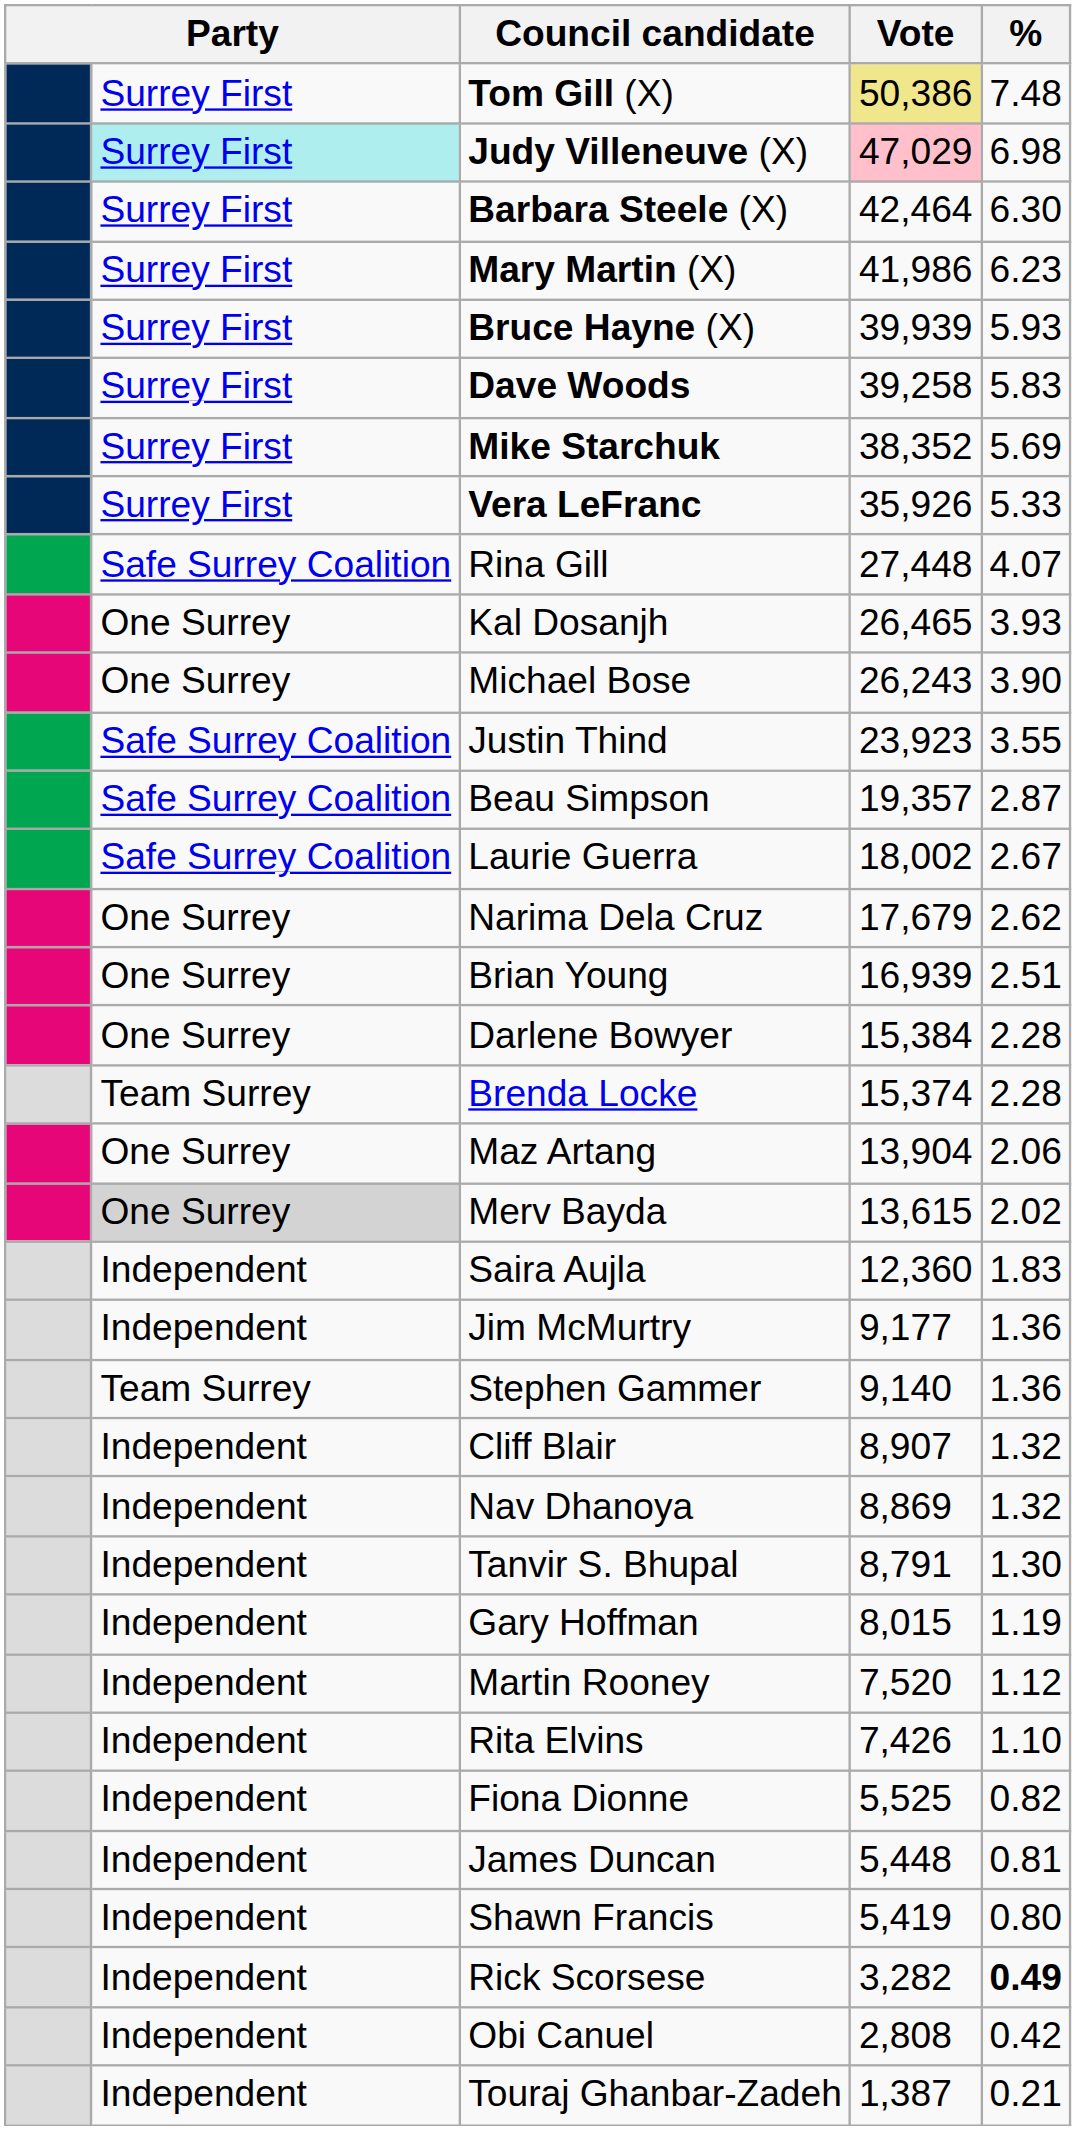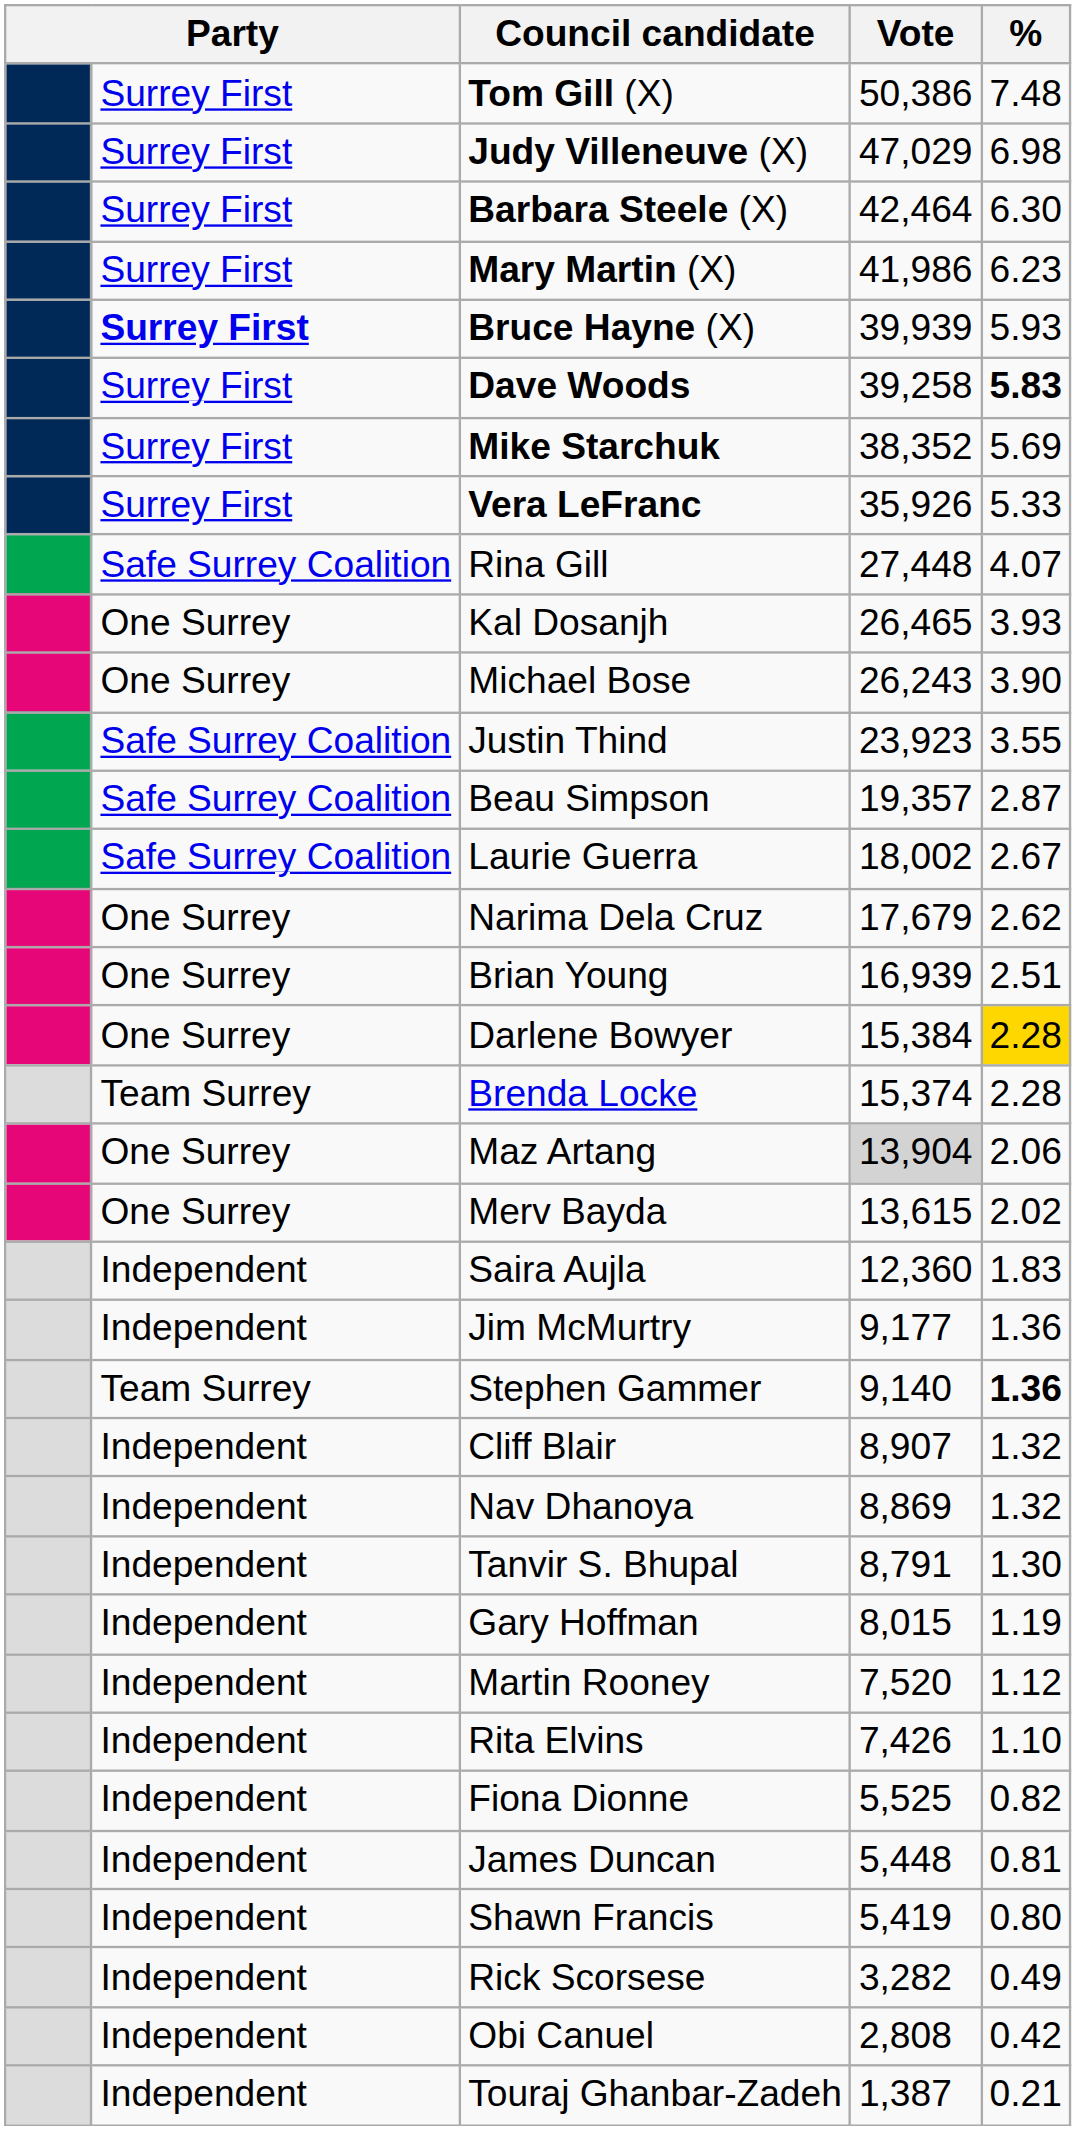(916, 92) khaki background -> (916, 92) no background
(196, 151) paleturquoise background -> (196, 151) no background
(916, 151) pink background -> (916, 151) no background
(196, 328) normal -> (205, 328) bold
(1026, 387) normal -> (1026, 387) bold
(1026, 1034) no background -> (1026, 1034) gold background
(916, 1152) no background -> (916, 1152) lightgrey background
(195, 1211) lightgrey background -> (195, 1211) no background
(1026, 1387) normal -> (1026, 1387) bold
(1026, 1976) bold -> (1026, 1976) normal
